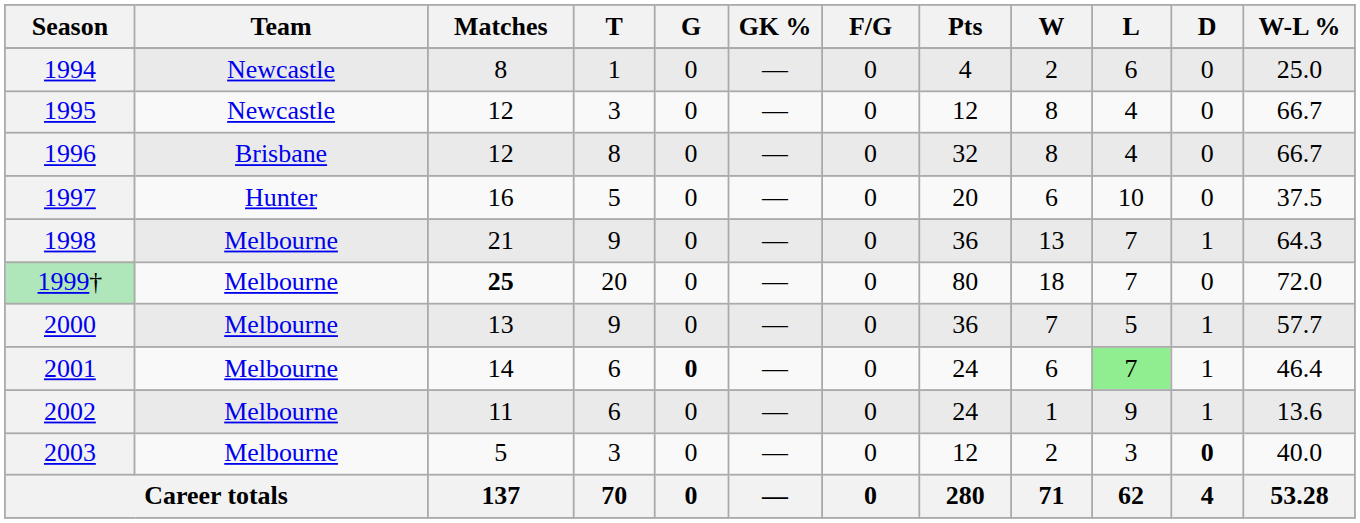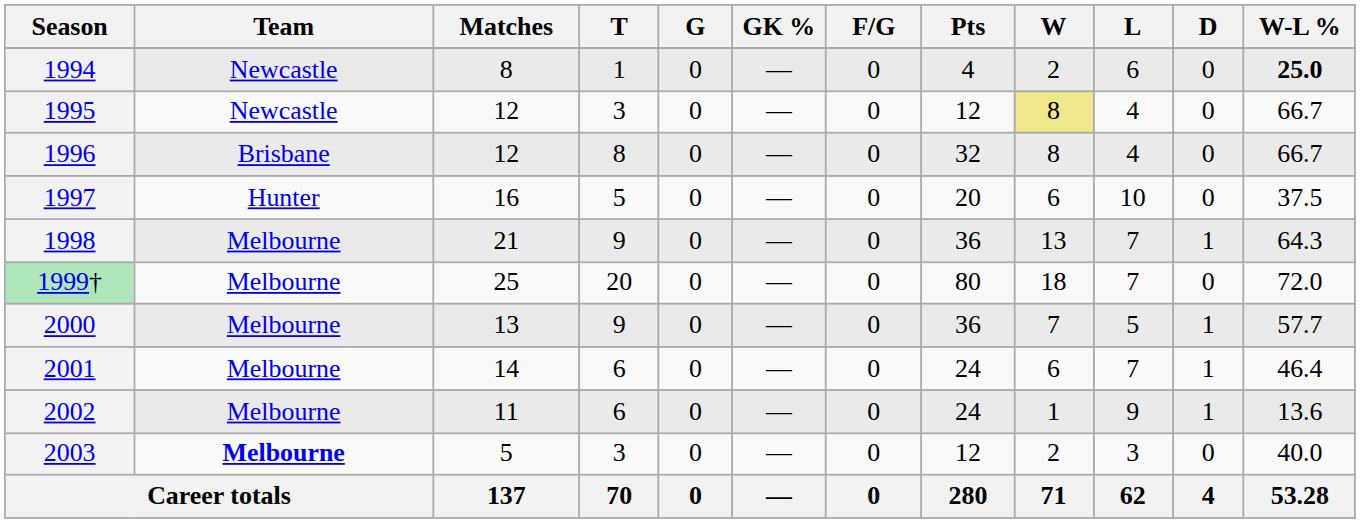(1299, 69) normal -> (1300, 69) bold
(1051, 111) no background -> (1054, 111) khaki background
(501, 282) bold -> (506, 282) normal
(691, 368) bold -> (695, 368) normal
(1131, 368) lightgreen background -> (1133, 368) no background
(281, 453) normal -> (284, 453) bold
(1207, 453) bold -> (1208, 453) normal
